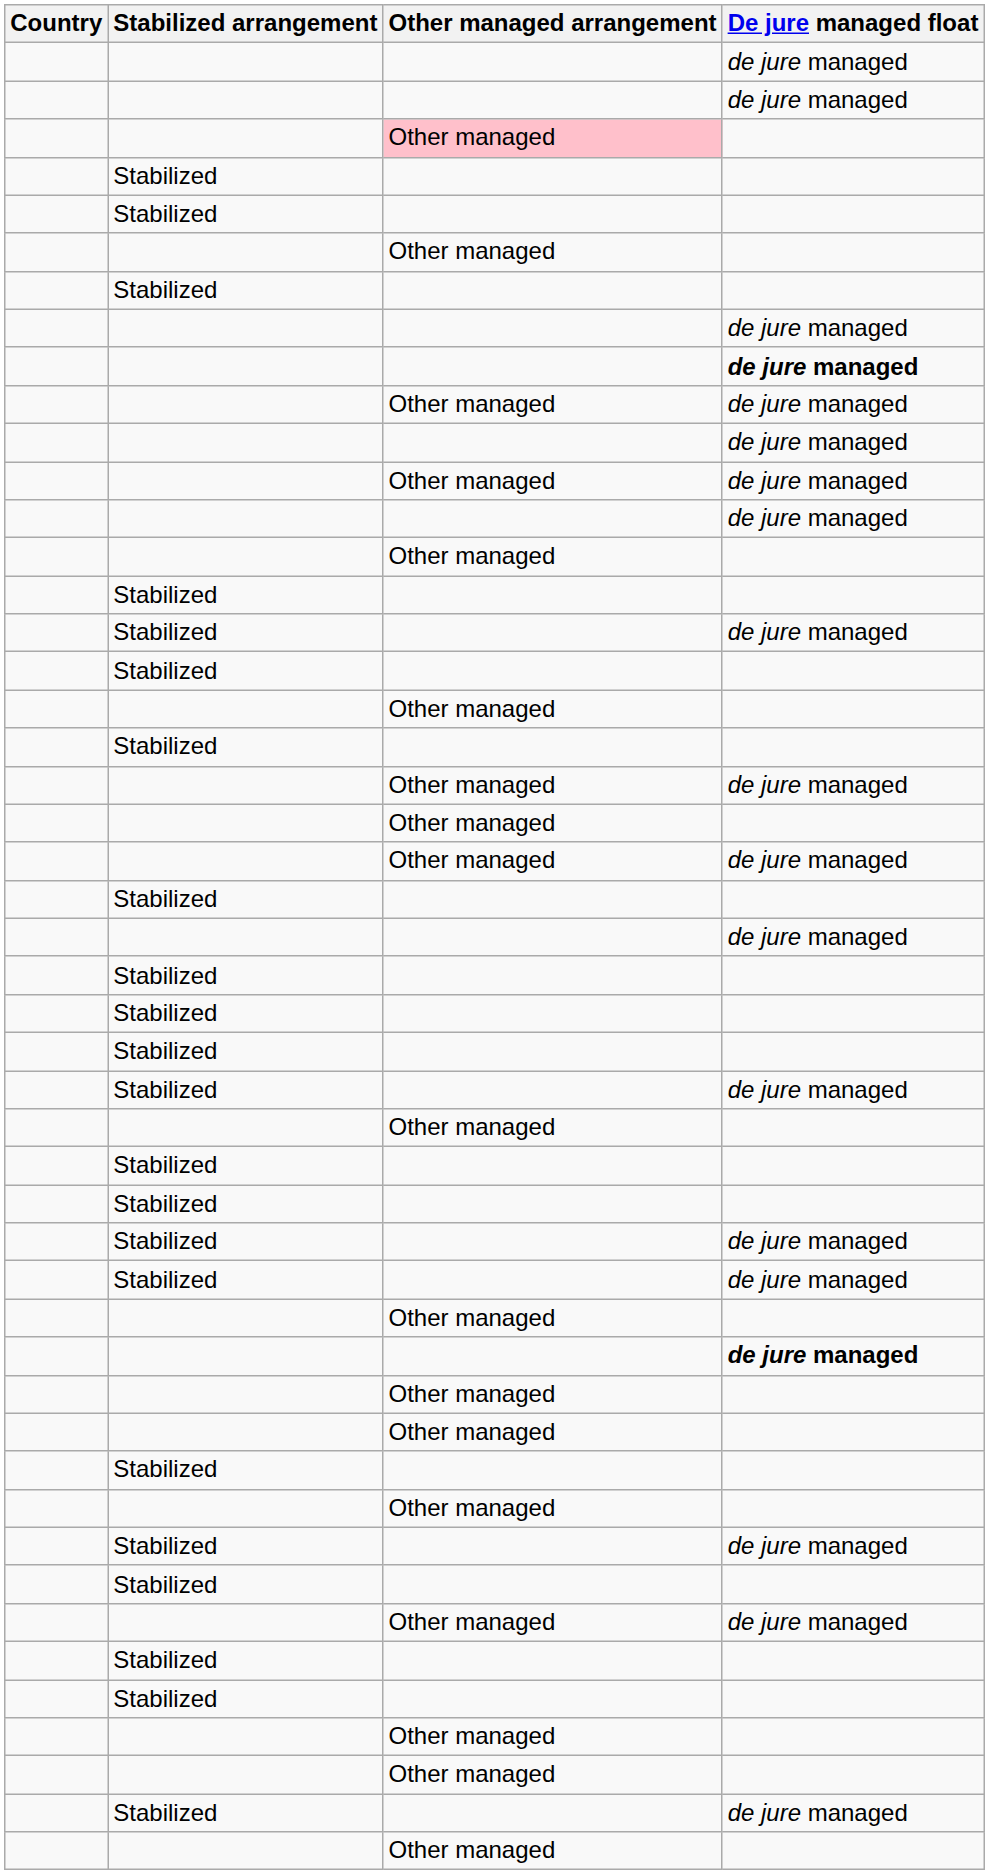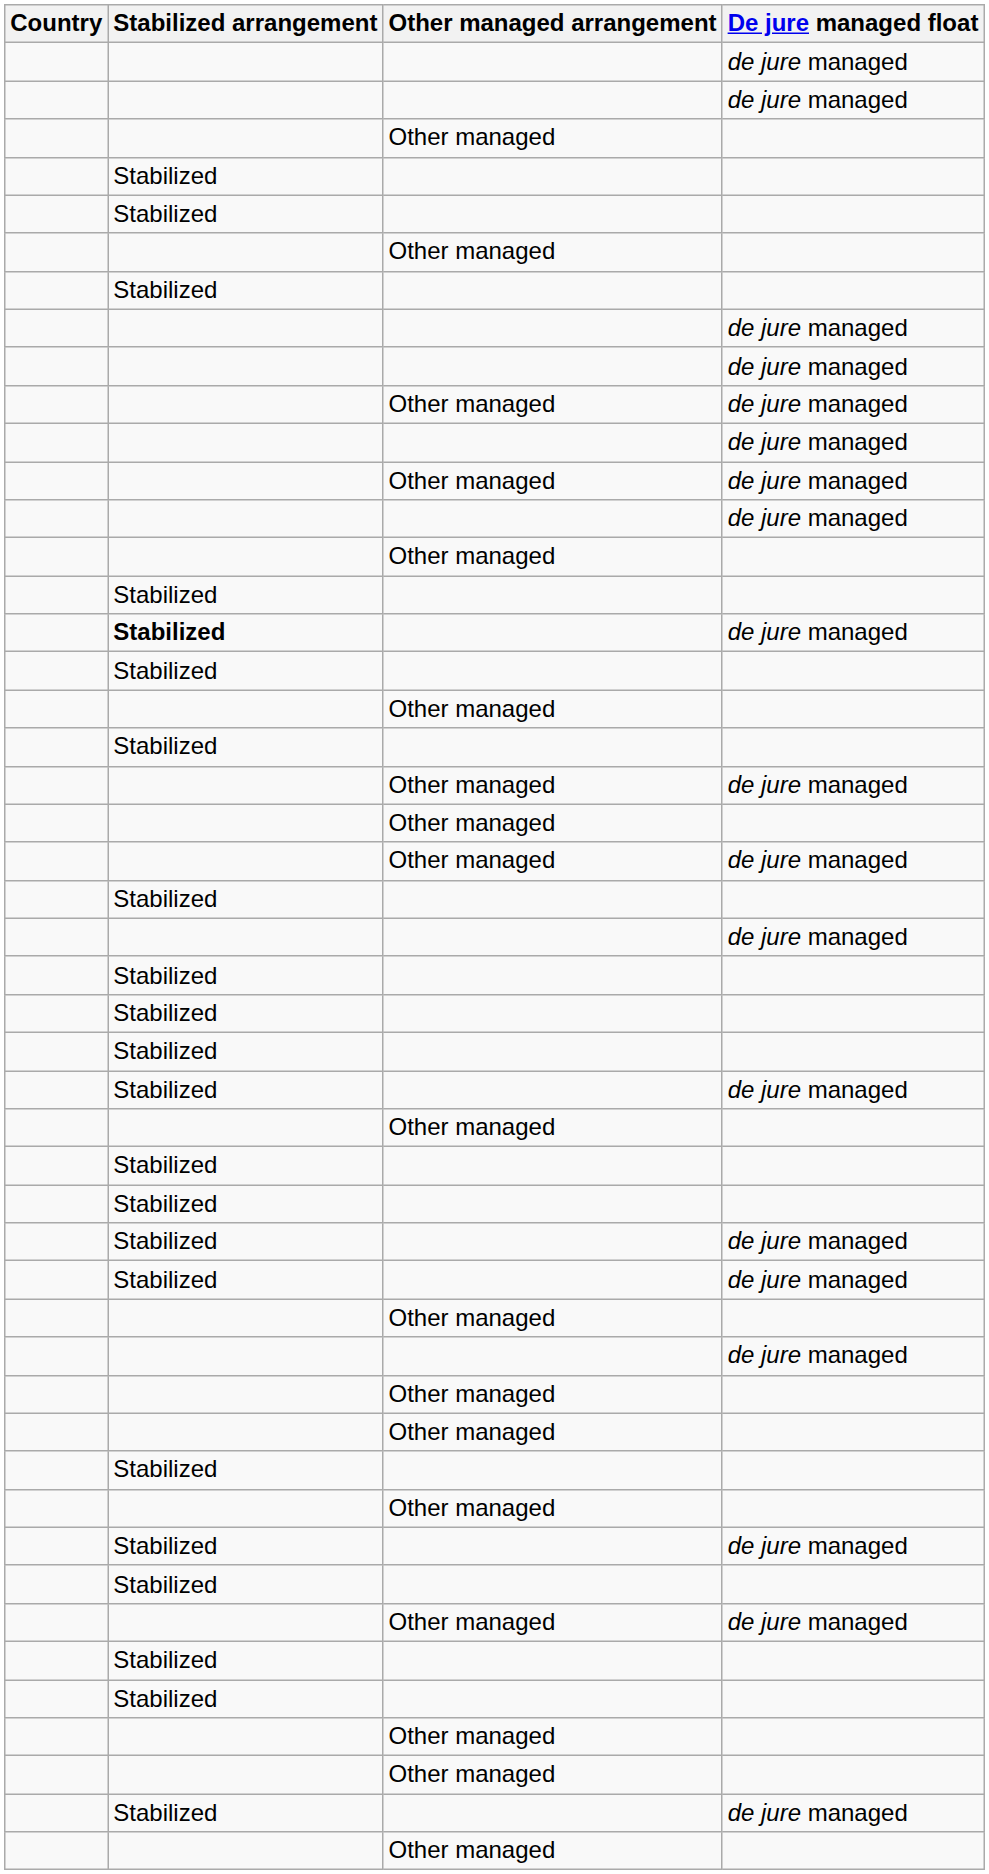(472, 137) pink background -> (472, 137) no background
(823, 366) bold -> (818, 366) normal
(165, 632) normal -> (169, 632) bold
(823, 1355) bold -> (818, 1355) normal
